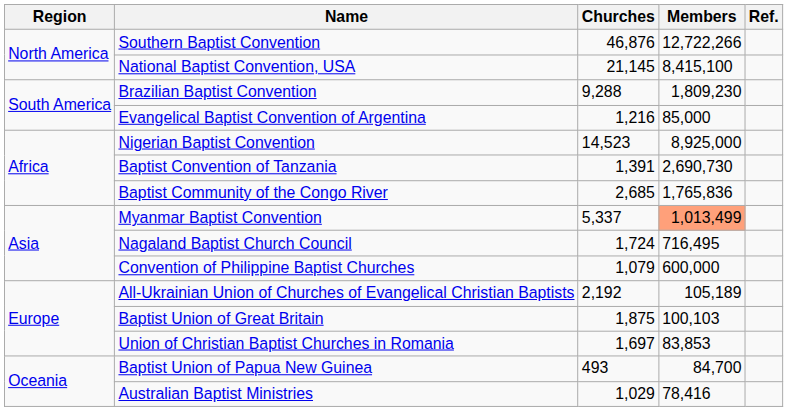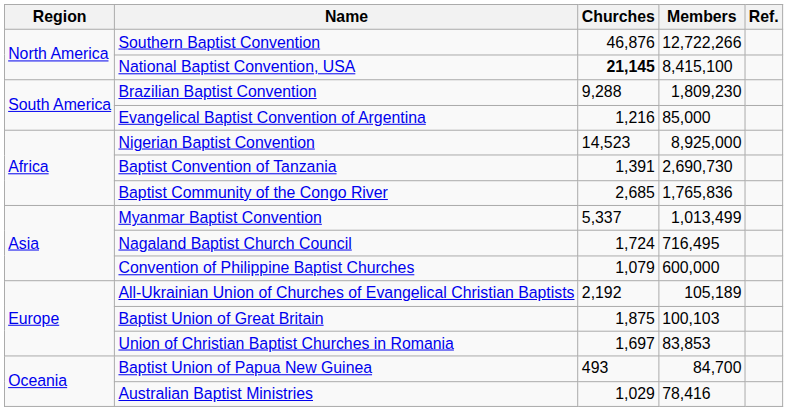(631, 67) normal -> (631, 67) bold
(706, 218) lightsalmon background -> (706, 218) no background
